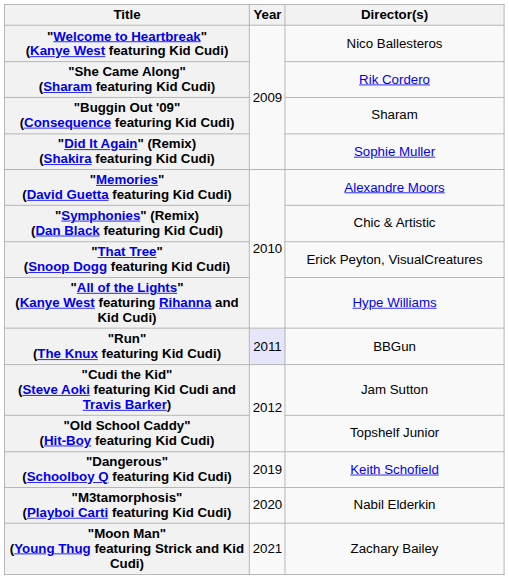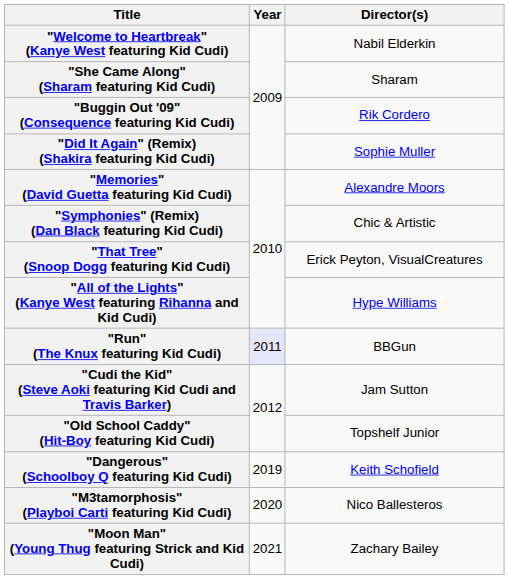(395, 43) Nico Ballesteros -> (395, 43) Nabil Elderkin
(395, 79) Rik Cordero -> (395, 79) Sharam
(395, 115) Sharam -> (395, 115) Rik Cordero
(395, 505) Nabil Elderkin -> (395, 505) Nico Ballesteros
